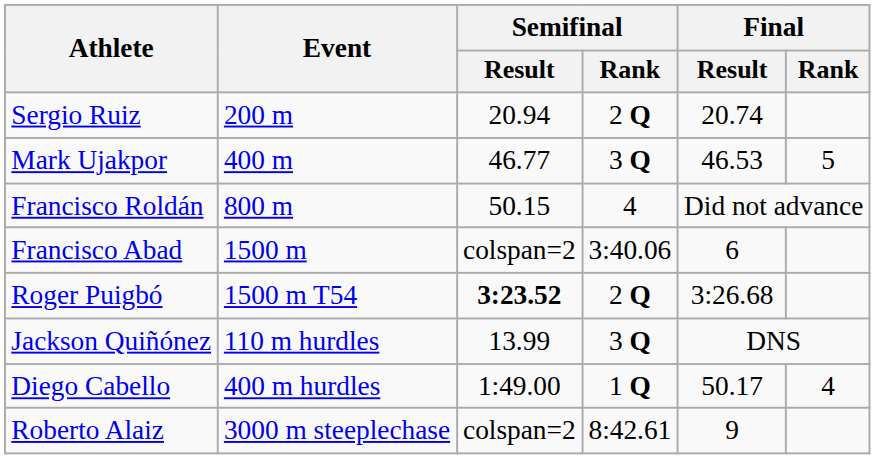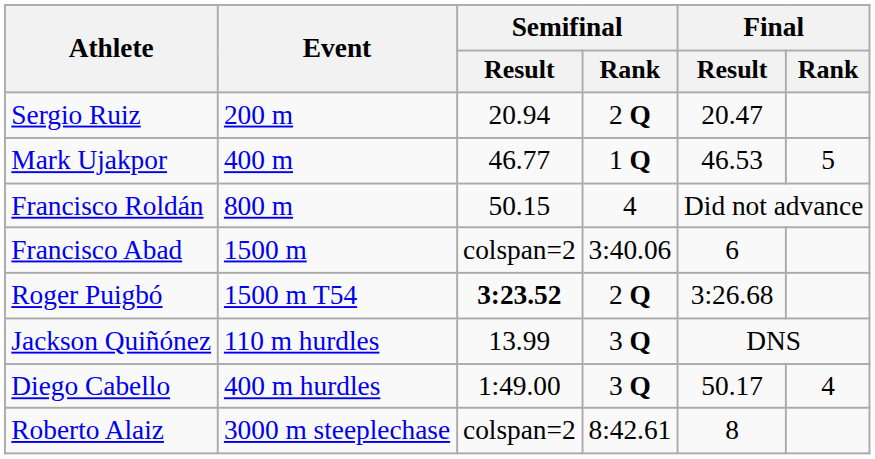(732, 115) 20.74 -> (732, 115) 20.47
(630, 160) 3 Q -> (630, 160) 1 Q
(630, 386) 1 Q -> (630, 386) 3 Q
(732, 431) 9 -> (732, 431) 8
